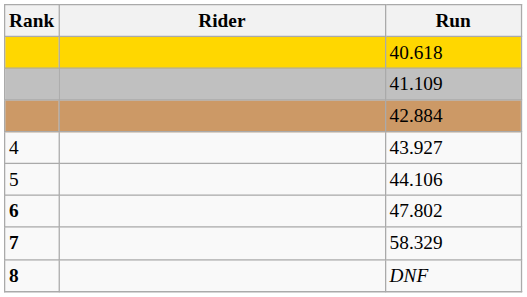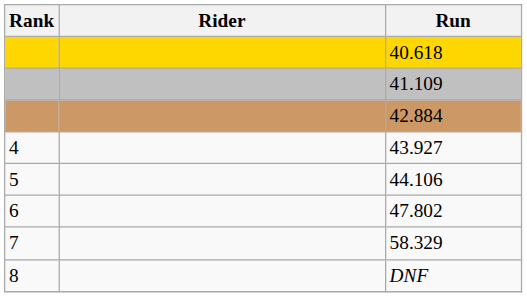(14, 211) bold -> (14, 211) normal
(14, 243) bold -> (14, 243) normal
(14, 275) bold -> (14, 275) normal
